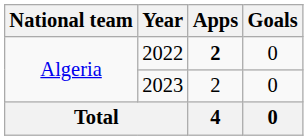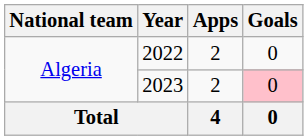(215, 53) bold -> (215, 53) normal
(273, 85) no background -> (273, 85) pink background
